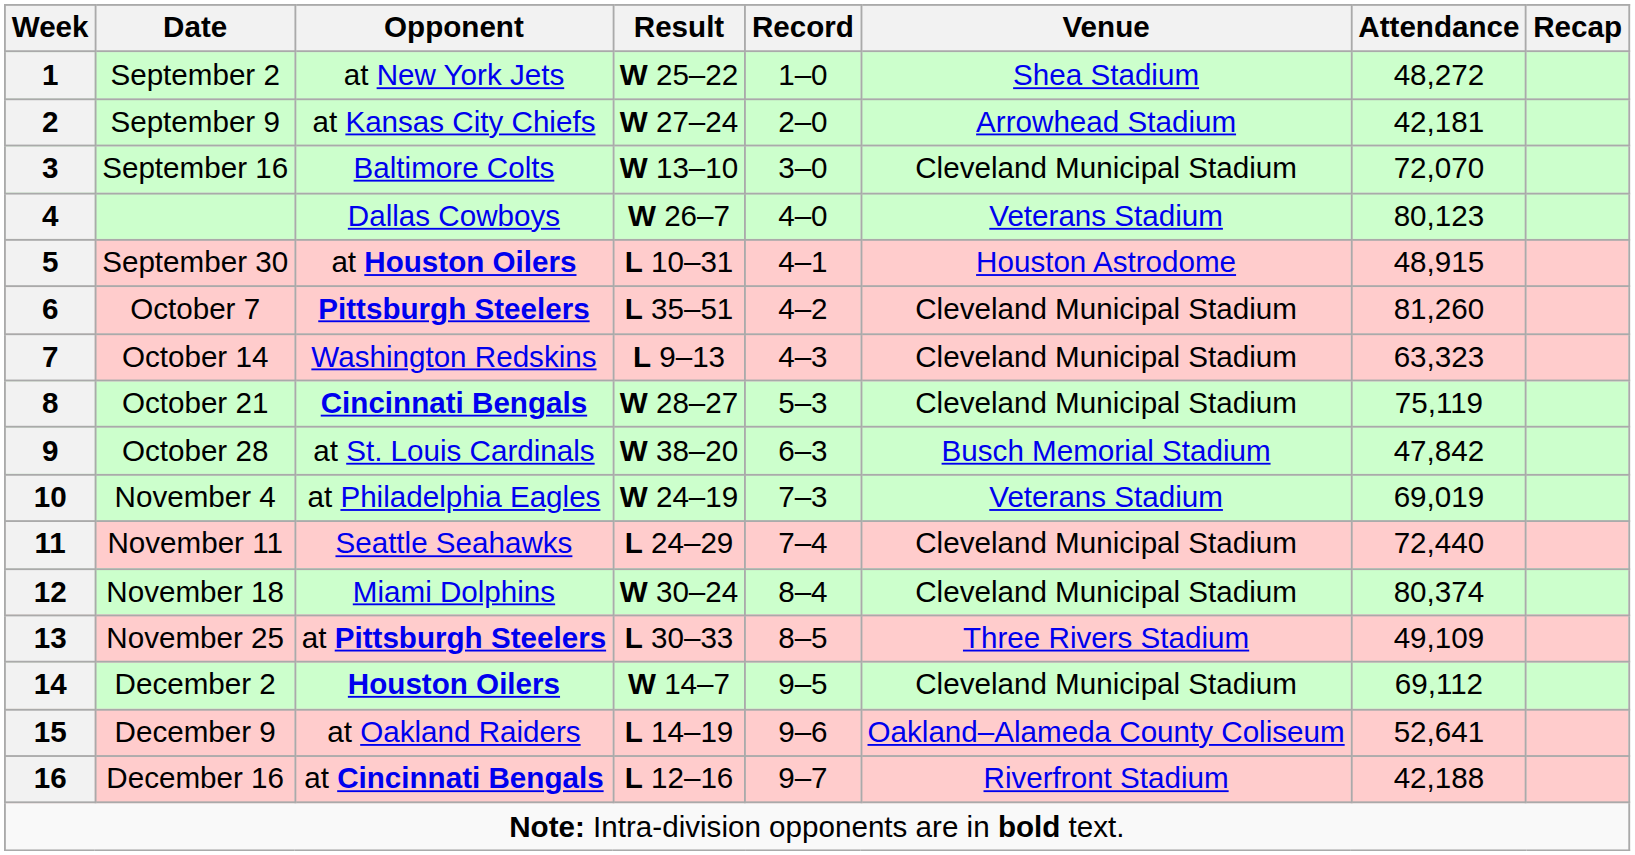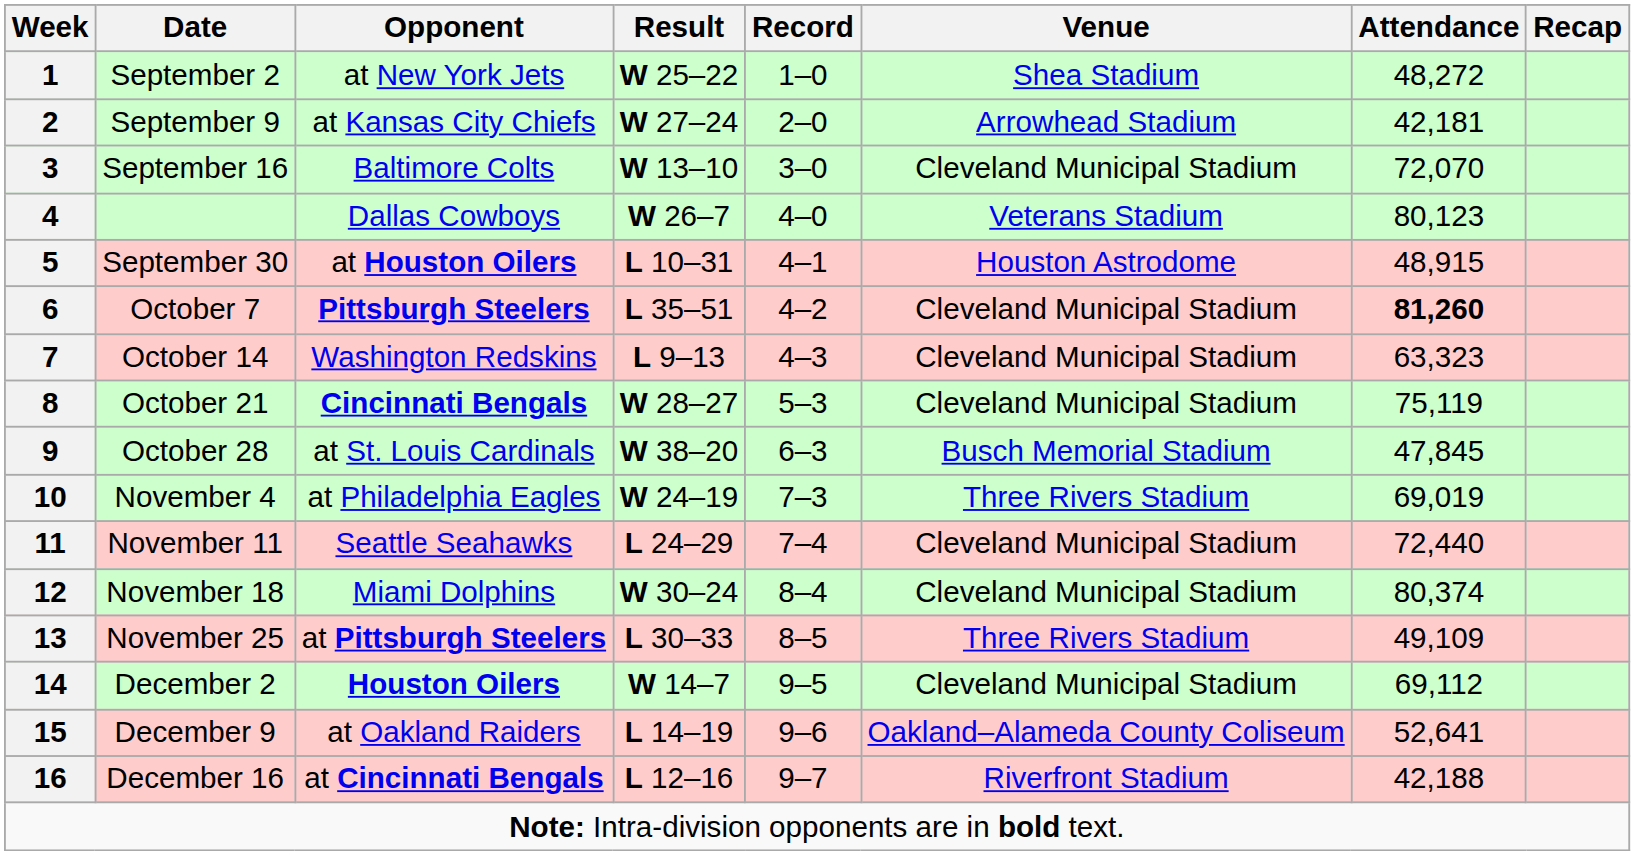(1439, 309) normal -> (1439, 309) bold
(1439, 450) 47,842 -> (1439, 450) 47,845
(1106, 497) Veterans Stadium -> (1106, 497) Three Rivers Stadium
